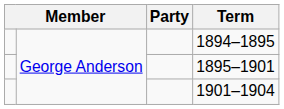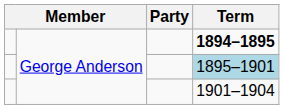(236, 41) normal -> (236, 41) bold
(236, 66) no background -> (236, 66) lightblue background
